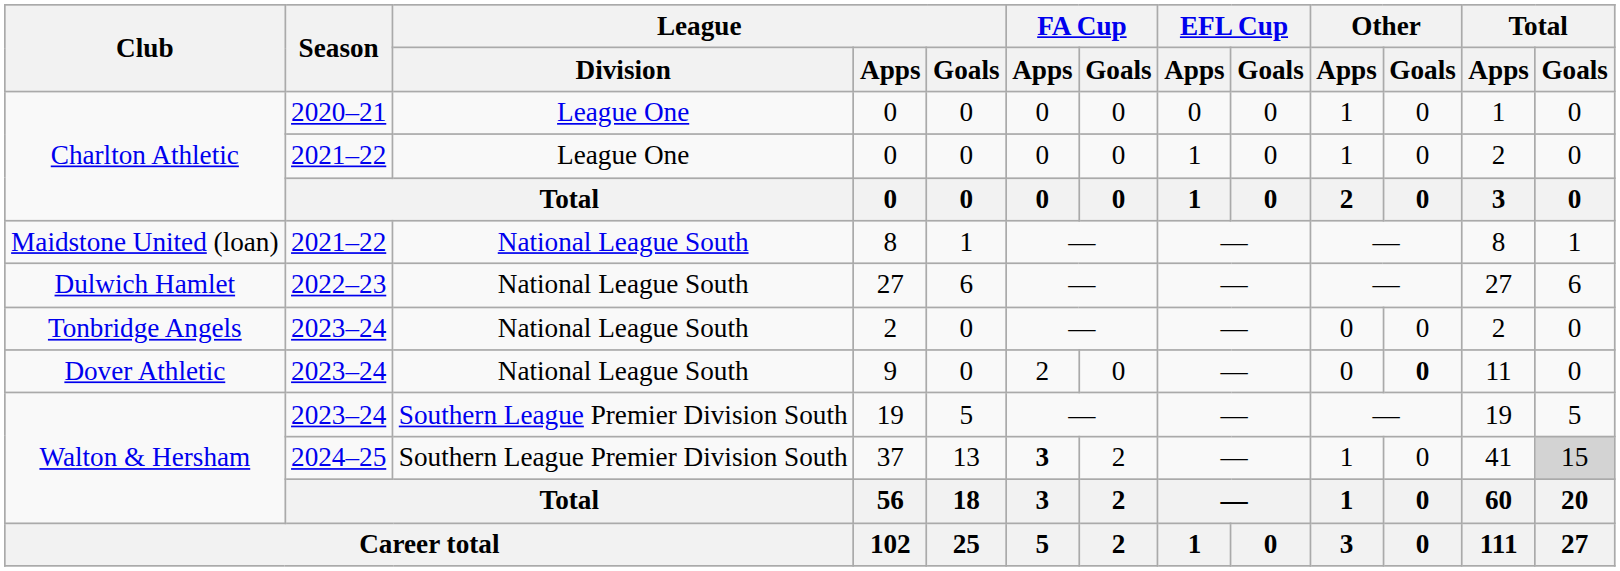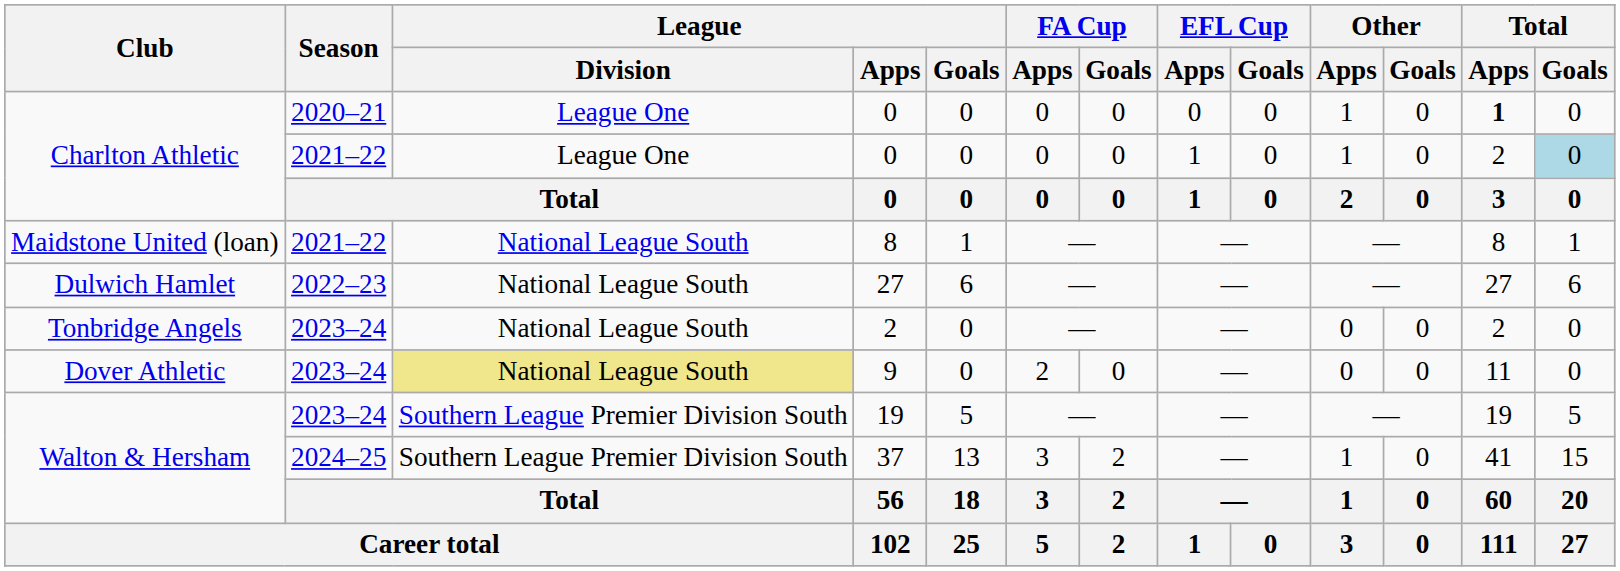(1499, 112) normal -> (1499, 112) bold
(1575, 155) no background -> (1575, 155) lightblue background
(623, 371) no background -> (623, 371) khaki background
(1423, 371) bold -> (1423, 371) normal
(1042, 457) bold -> (1042, 457) normal
(1575, 457) lightgrey background -> (1575, 457) no background
